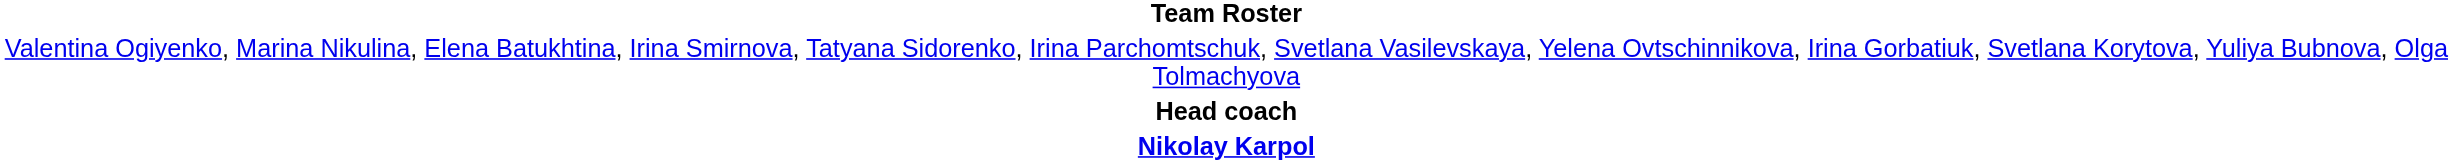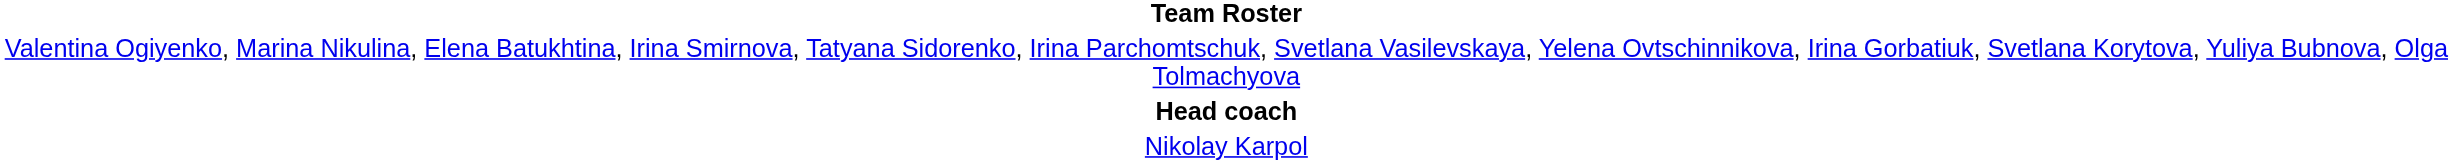(1226, 146) bold -> (1226, 146) normal
